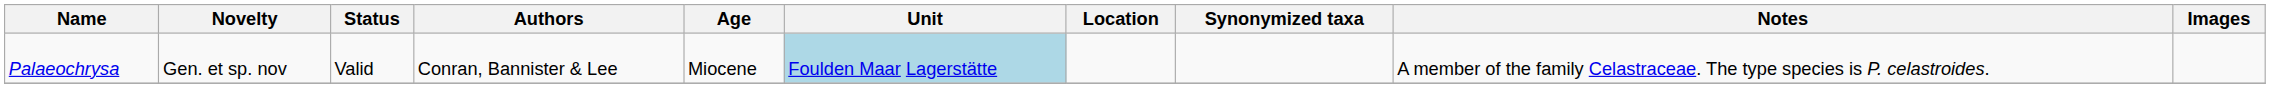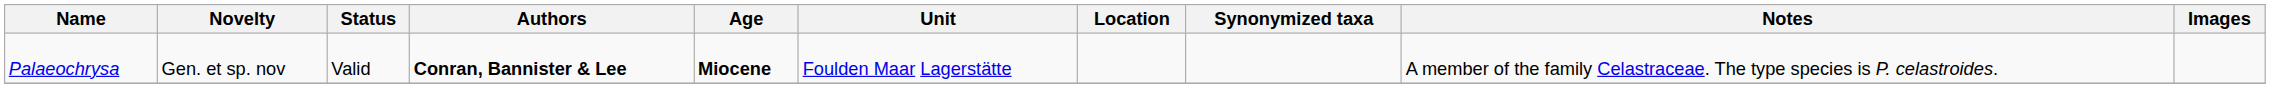(518, 68) normal -> (520, 68) bold
(722, 68) normal -> (735, 68) bold
(893, 68) lightblue background -> (907, 68) no background
